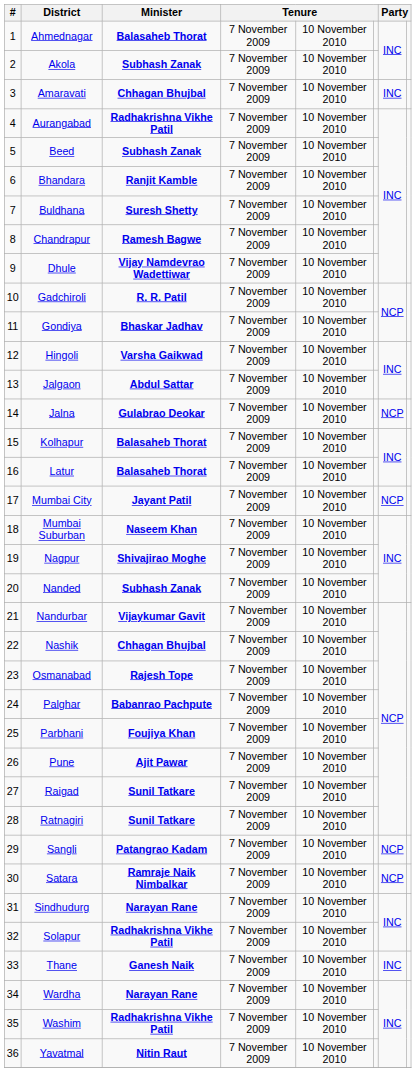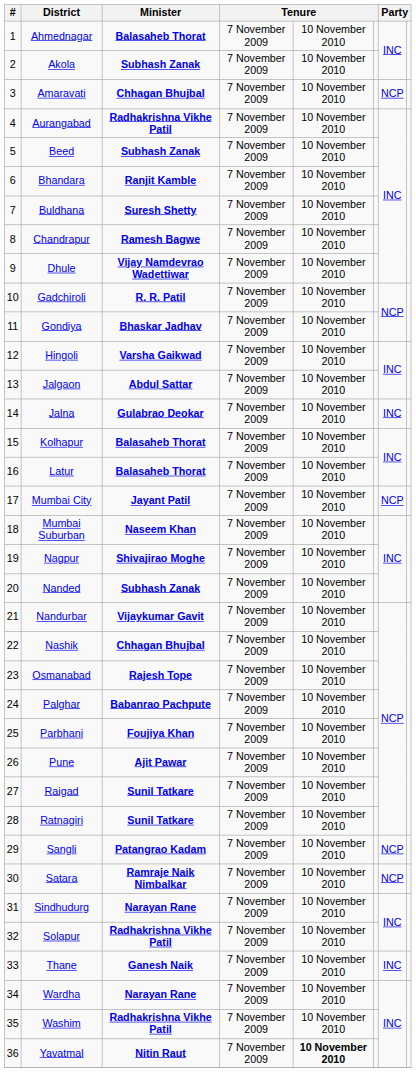(392, 94) INC -> (392, 94) NCP
(392, 413) NCP -> (392, 413) INC
(335, 1053) normal -> (333, 1053) bold
